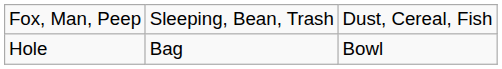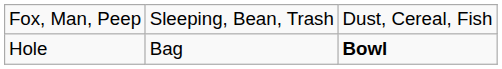(363, 49) normal -> (365, 49) bold
